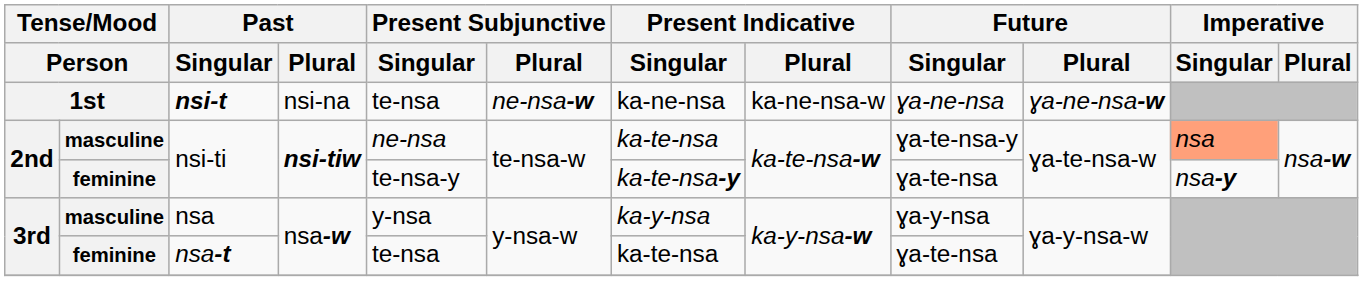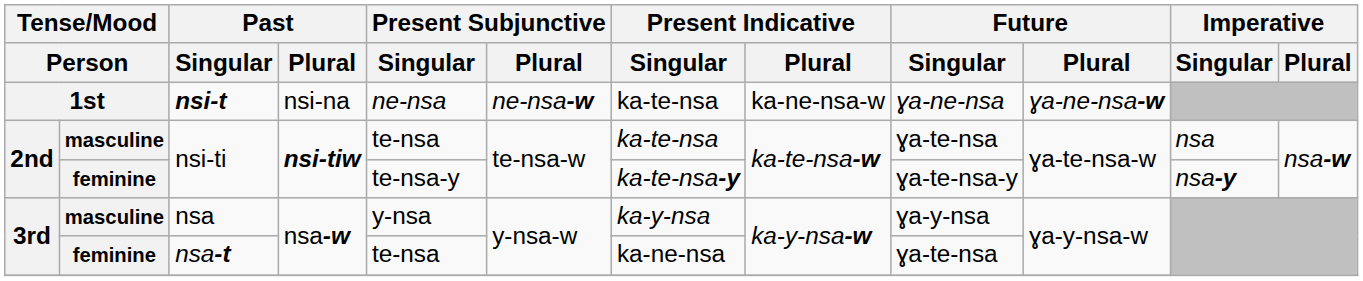(406, 100) te-nsa -> (409, 100) ne-nsa
(671, 100) ka-ne-nsa -> (668, 100) ka-te-nsa
(409, 139) ne-nsa -> (406, 139) te-nsa
(957, 139) ɣa-te-nsa-y -> (947, 139) ɣa-te-nsa
(1195, 139) lightsalmon background -> (1195, 139) no background
(947, 178) ɣa-te-nsa -> (957, 178) ɣa-te-nsa-y
(668, 255) ka-te-nsa -> (671, 255) ka-ne-nsa
